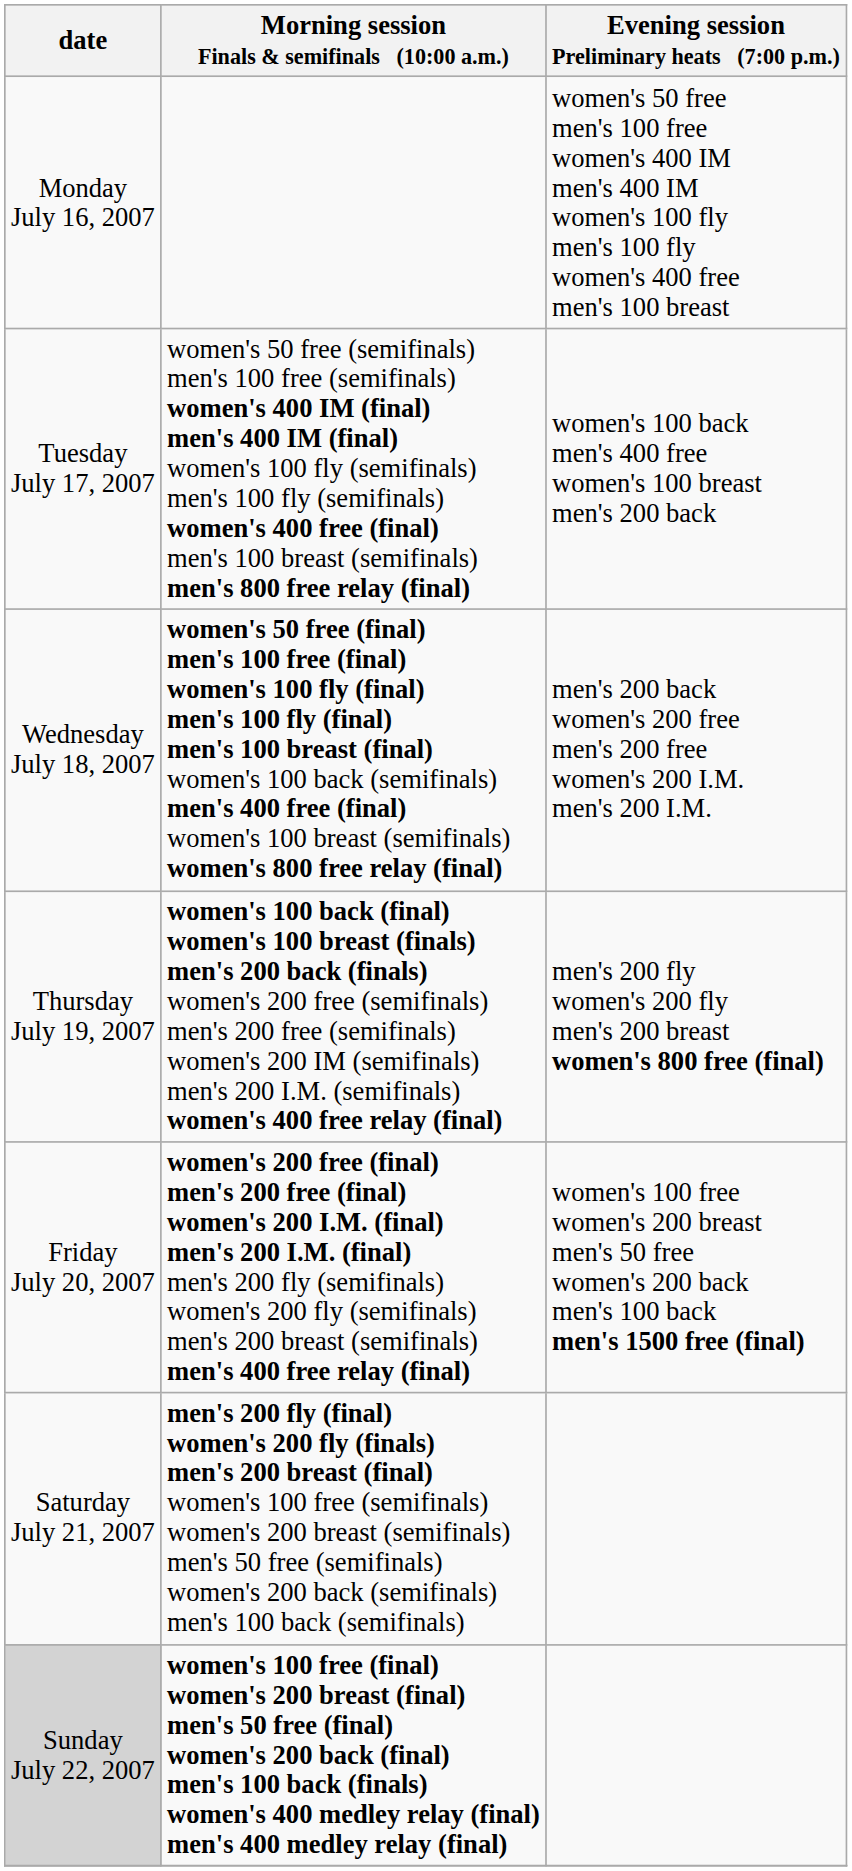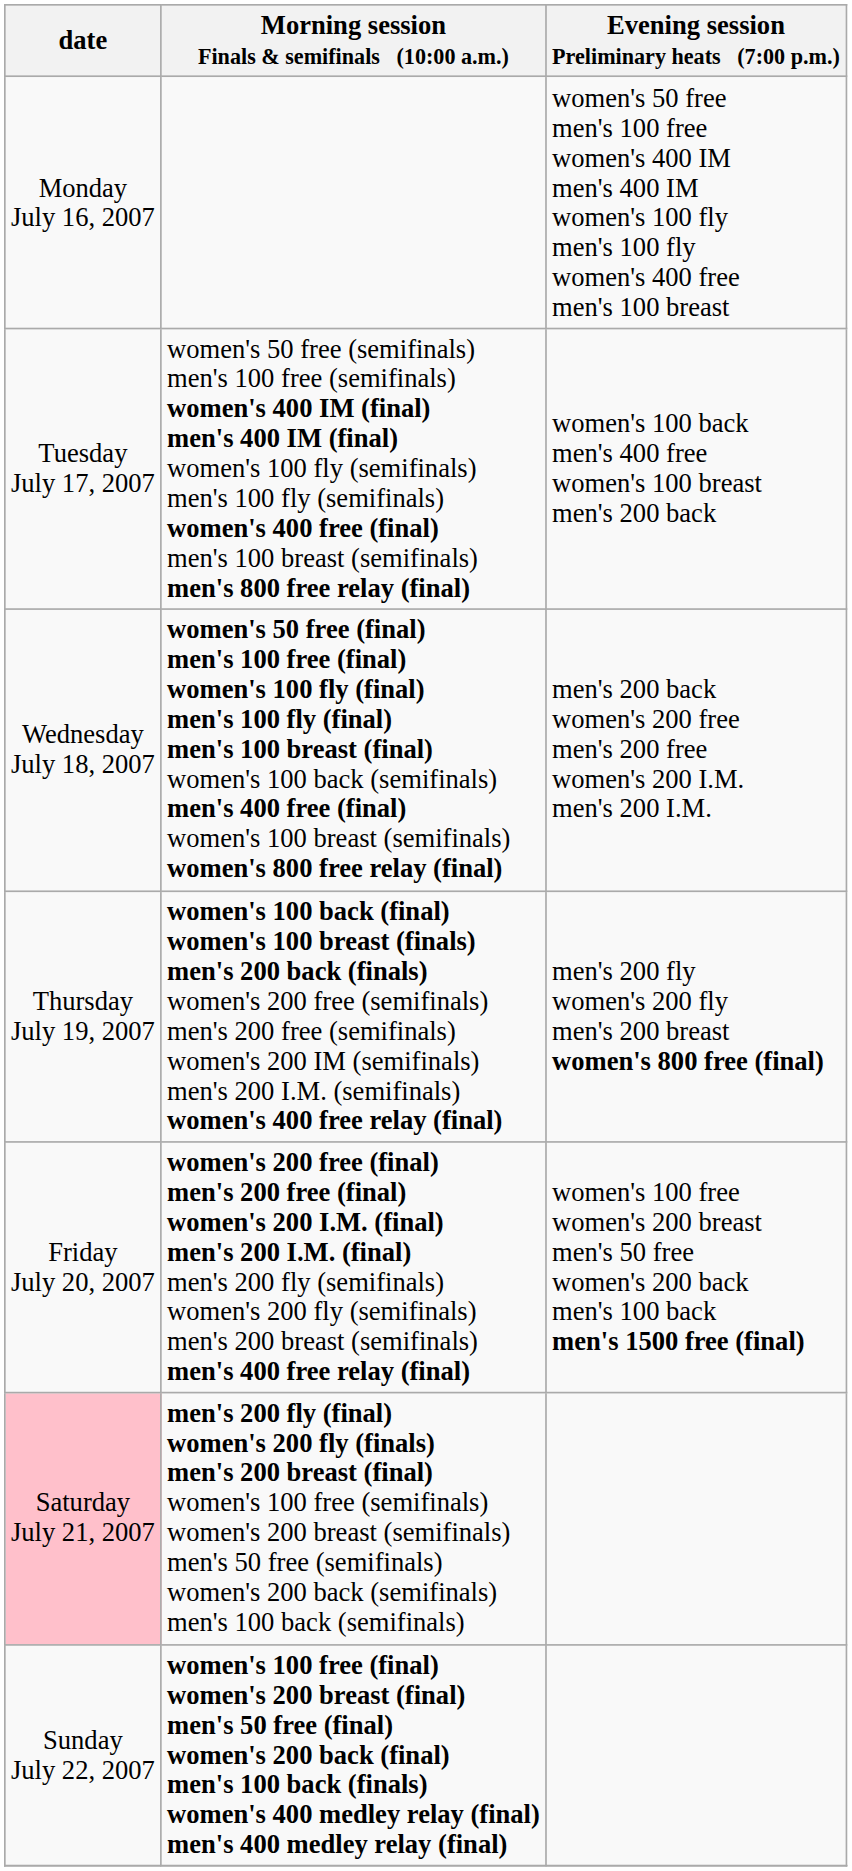(83, 1518) no background -> (83, 1518) pink background
(83, 1754) lightgrey background -> (83, 1754) no background
